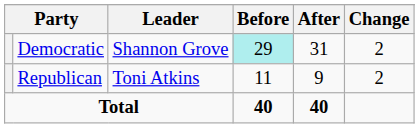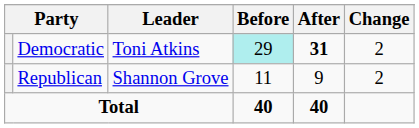(171, 48) Shannon Grove -> (156, 48) Toni Atkins
(319, 48) normal -> (319, 48) bold
(156, 78) Toni Atkins -> (171, 78) Shannon Grove
